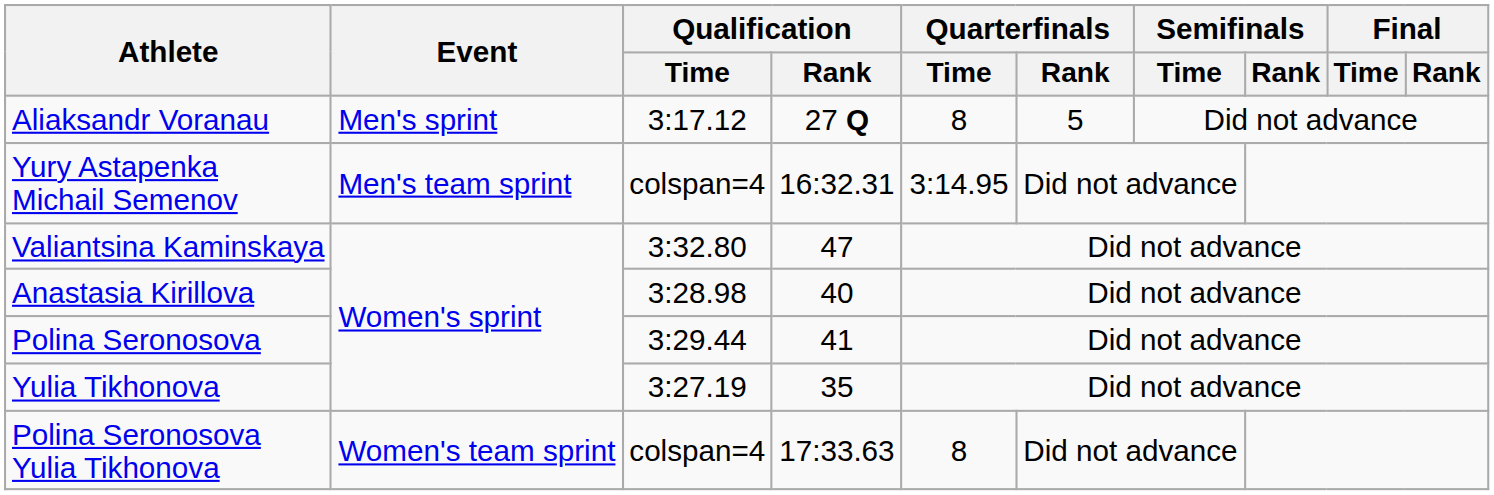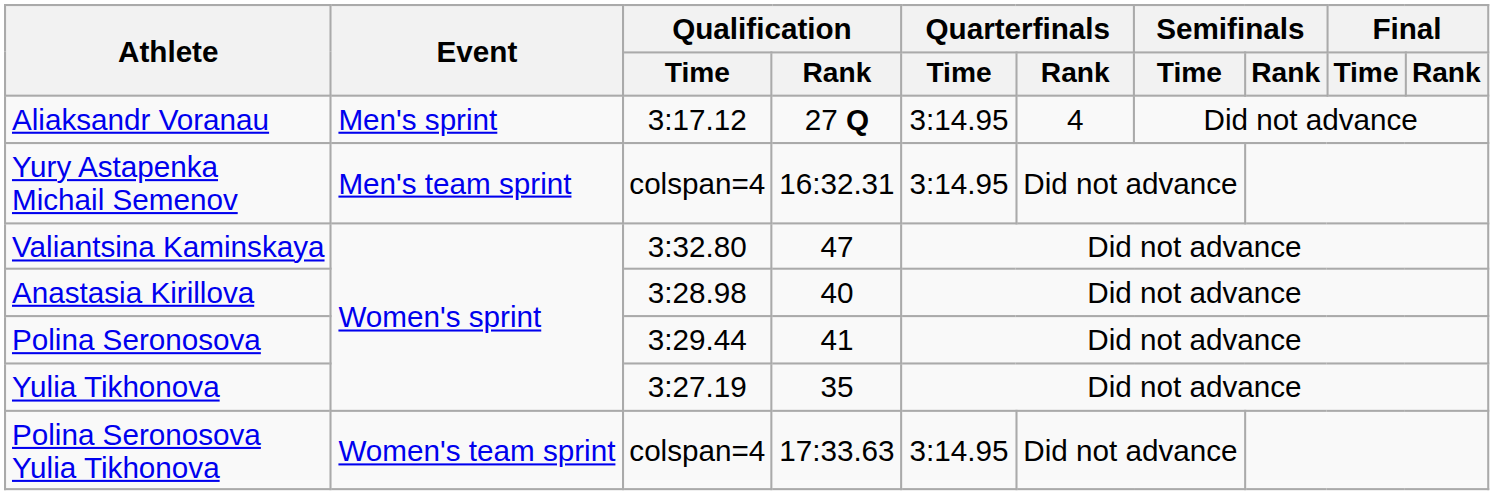(959, 120) 8 -> (959, 120) 3:14.95
(1075, 120) 5 -> (1075, 120) 4
(959, 451) 8 -> (959, 451) 3:14.95
